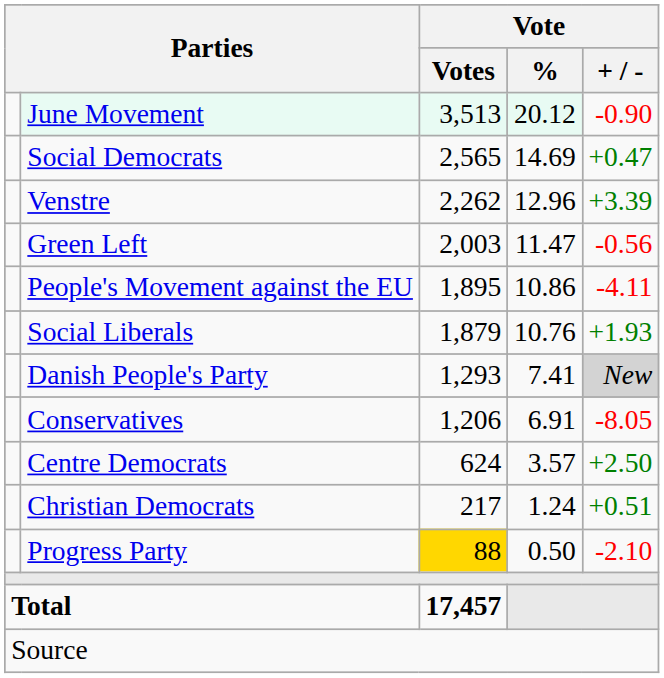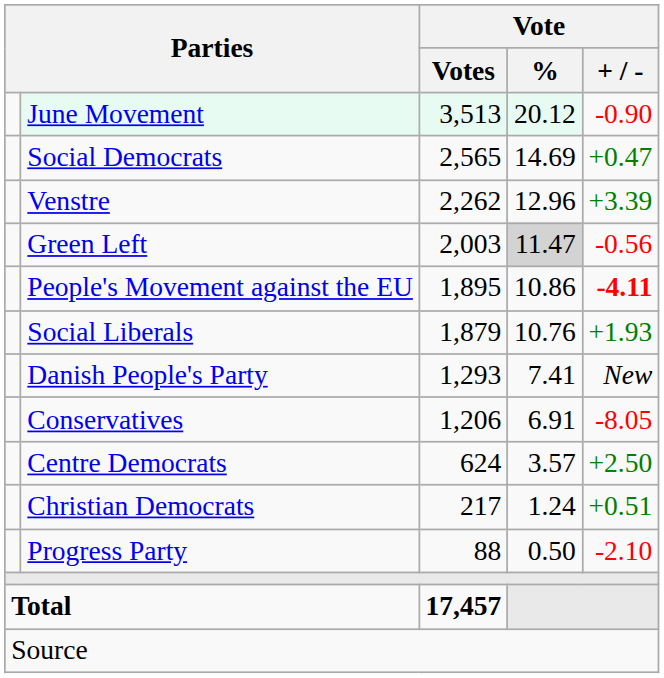(545, 244) no background -> (545, 244) lightgrey background
(624, 288) normal -> (624, 288) bold
(628, 375) lightgrey background -> (628, 375) no background
(488, 550) gold background -> (488, 550) no background
